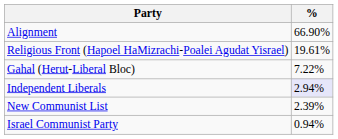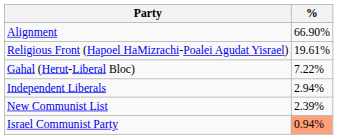(309, 87) lavender background -> (309, 87) no background
(309, 124) no background -> (309, 124) lightsalmon background
